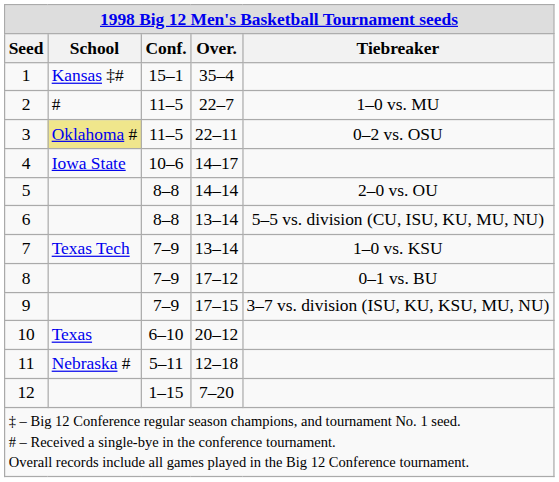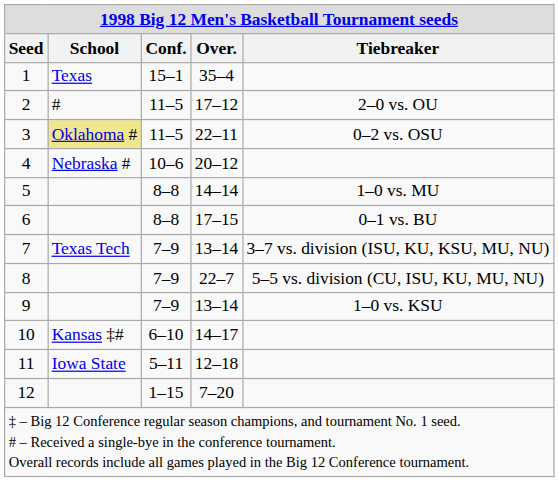(88, 76) Kansas ‡# -> (72, 76) Texas
(217, 105) 22–7 -> (217, 105) 17–12
(398, 105) 1–0 vs. MU -> (398, 105) 2–0 vs. OU
(89, 162) Iowa State -> (91, 162) Nebraska #
(217, 162) 14–17 -> (217, 162) 20–12
(398, 191) 2–0 vs. OU -> (398, 191) 1–0 vs. MU
(217, 220) 13–14 -> (217, 220) 17–15
(398, 220) 5–5 vs. division (CU, ISU, KU, MU, NU) -> (398, 220) 0–1 vs. BU
(398, 249) 1–0 vs. KSU -> (398, 249) 3–7 vs. division (ISU, KU, KSU, MU, NU)
(217, 277) 17–12 -> (217, 277) 22–7
(398, 277) 0–1 vs. BU -> (398, 277) 5–5 vs. division (CU, ISU, KU, MU, NU)
(217, 306) 17–15 -> (217, 306) 13–14
(398, 306) 3–7 vs. division (ISU, KU, KSU, MU, NU) -> (398, 306) 1–0 vs. KSU
(72, 335) Texas -> (88, 335) Kansas ‡#
(217, 335) 20–12 -> (217, 335) 14–17
(91, 364) Nebraska # -> (89, 364) Iowa State
